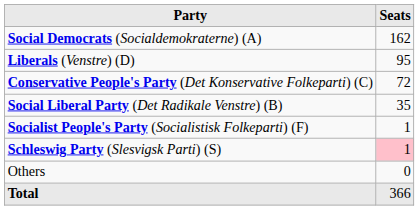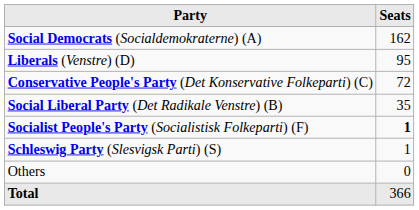(407, 127) normal -> (407, 127) bold
(407, 149) pink background -> (407, 149) no background
